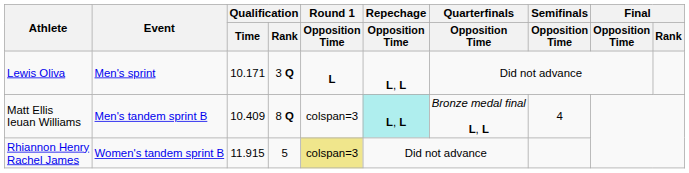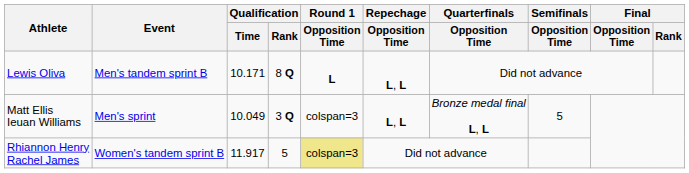(125, 73) Men's sprint -> (151, 73) Men's tandem sprint B
(285, 73) 3 Q -> (285, 73) 8 Q
(151, 116) Men's tandem sprint B -> (125, 116) Men's sprint
(248, 116) 10.409 -> (248, 116) 10.049
(285, 116) 8 Q -> (285, 116) 3 Q
(396, 123) paleturquoise background -> (396, 123) no background
(560, 116) 4 -> (560, 116) 5
(248, 153) 11.915 -> (248, 153) 11.917
